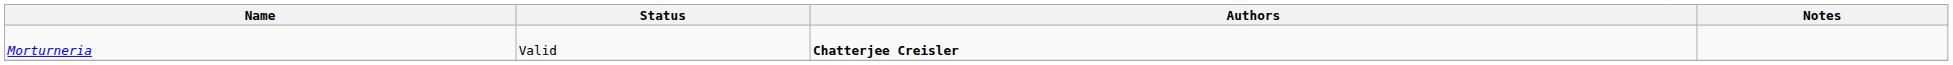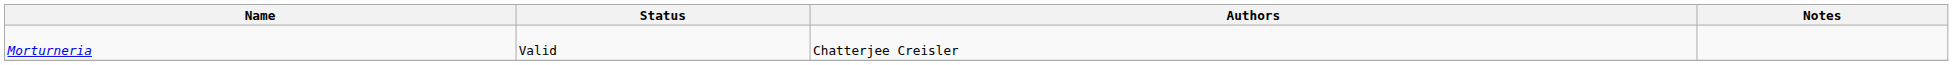(886, 50) bold -> (886, 50) normal
